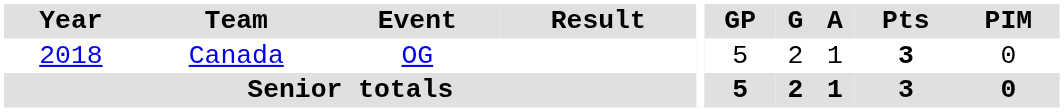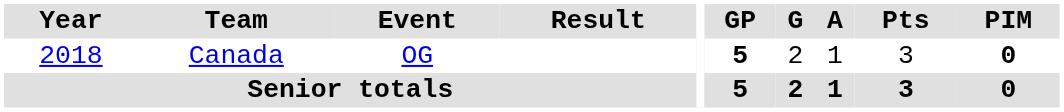(740, 56) normal -> (740, 56) bold
(906, 56) bold -> (906, 56) normal
(1008, 56) normal -> (1008, 56) bold
